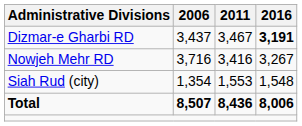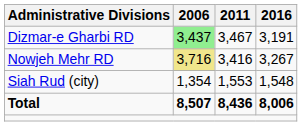(194, 37) no background -> (194, 37) lightgreen background
(276, 37) bold -> (276, 37) normal
(194, 59) no background -> (194, 59) khaki background
